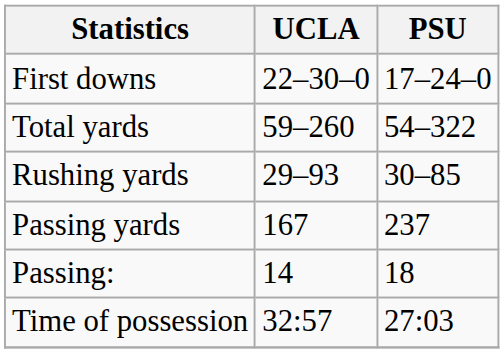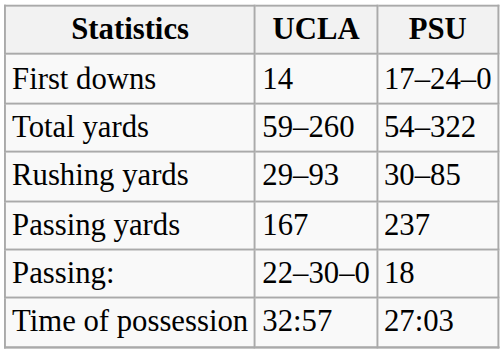(316, 78) 22–30–0 -> (278, 78) 14
(278, 273) 14 -> (316, 273) 22–30–0
